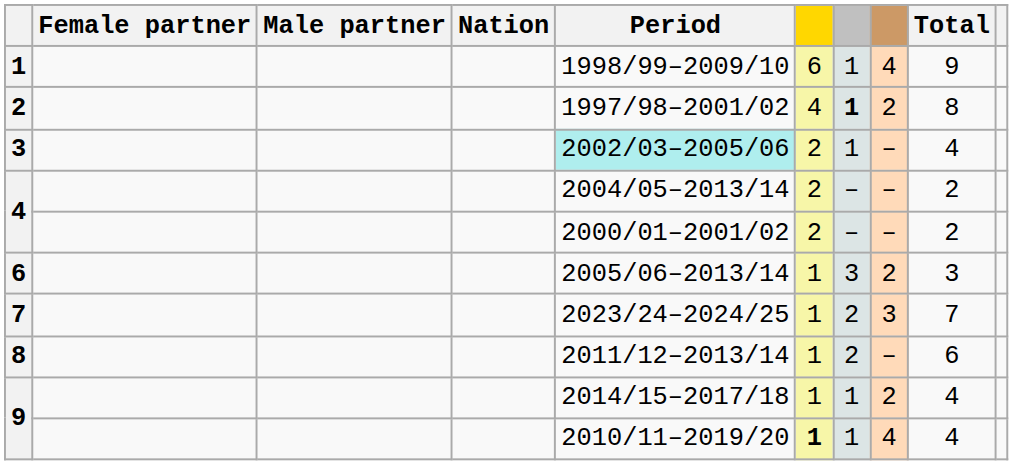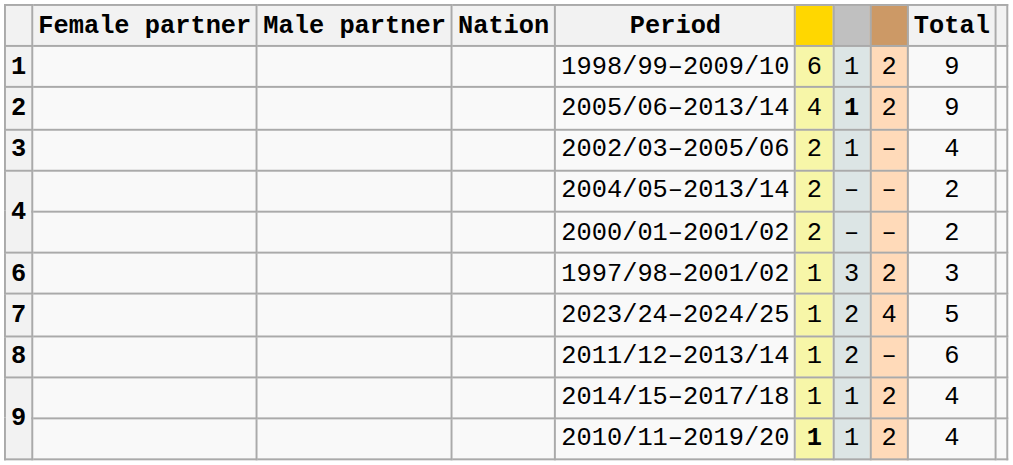(889, 67) 4 -> (889, 67) 2
(675, 108) 1997/98–2001/02 -> (675, 108) 2005/06–2013/14
(952, 108) 8 -> (952, 108) 9
(675, 150) paleturquoise background -> (675, 150) no background
(675, 274) 2005/06–2013/14 -> (675, 274) 1997/98–2001/02
(889, 315) 3 -> (889, 315) 4
(952, 315) 7 -> (952, 315) 5
(889, 439) 4 -> (889, 439) 2
